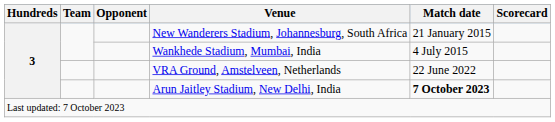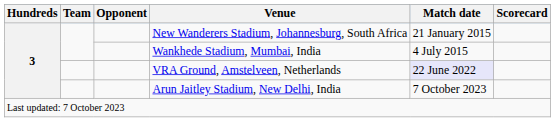(444, 70) no background -> (444, 70) lavender background
(451, 88) bold -> (450, 88) normal
